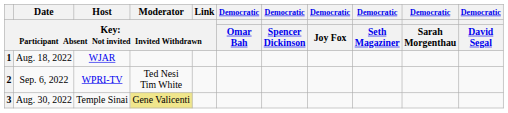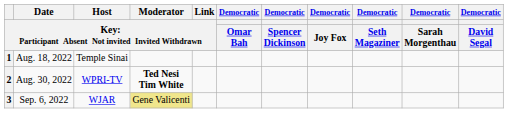(102, 58) WJAR -> (102, 58) Temple Sinai
(44, 79) Sep. 6, 2022 -> (44, 79) Aug. 30, 2022
(161, 79) normal -> (161, 79) bold
(44, 100) Aug. 30, 2022 -> (44, 100) Sep. 6, 2022
(102, 100) Temple Sinai -> (102, 100) WJAR
